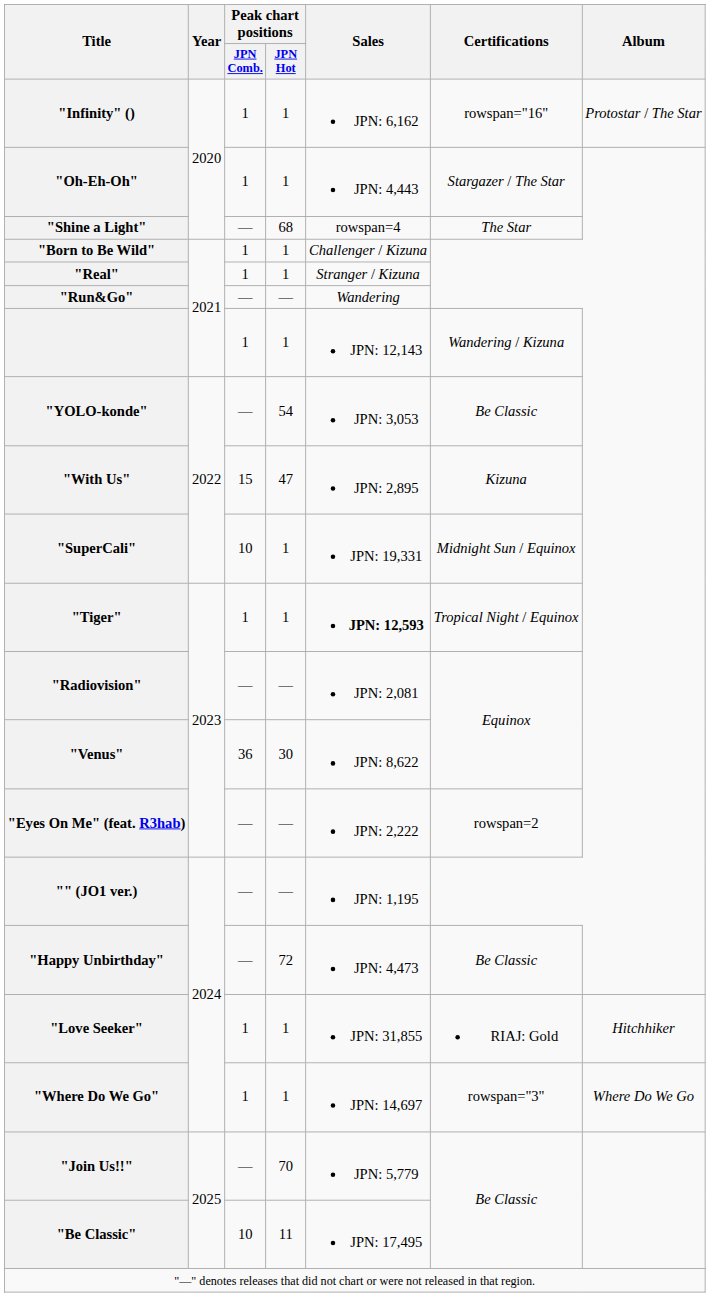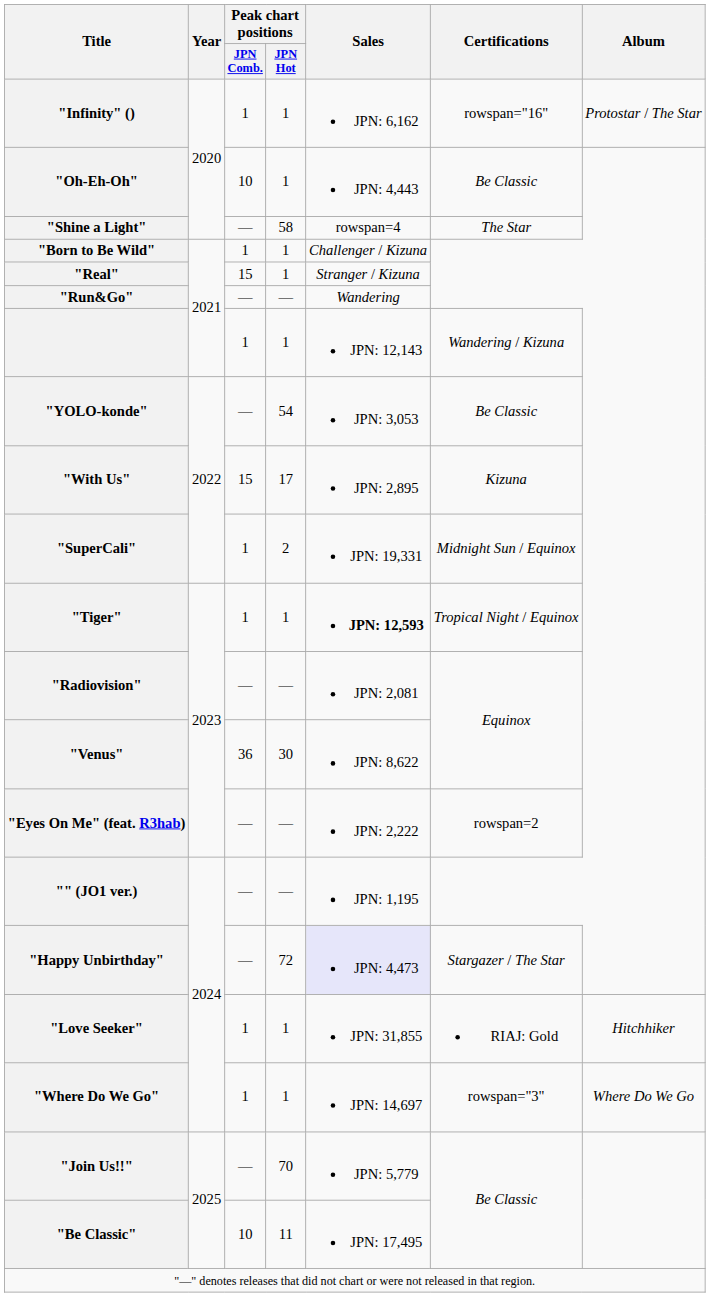(245, 181) 1 -> (245, 181) 10
(506, 181) Stargazer / The Star -> (506, 181) Be Classic
(286, 227) 68 -> (286, 227) 58
(245, 273) 1 -> (245, 273) 15
(286, 479) 47 -> (286, 479) 17
(245, 548) 10 -> (245, 548) 1
(286, 548) 1 -> (286, 548) 2
(368, 968) no background -> (368, 968) lavender background
(506, 960) Be Classic -> (506, 960) Stargazer / The Star
